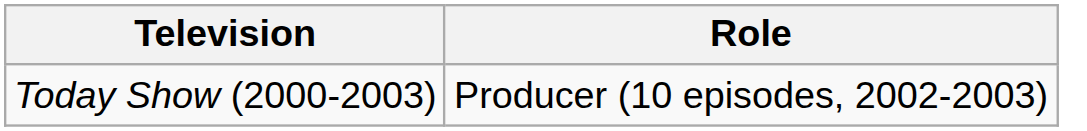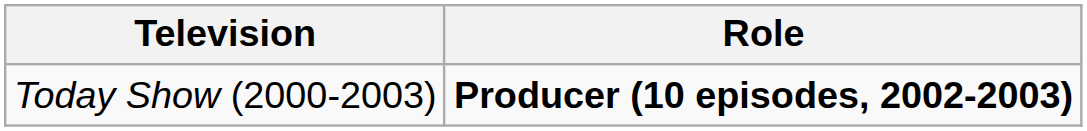(751, 94) normal -> (764, 94) bold
